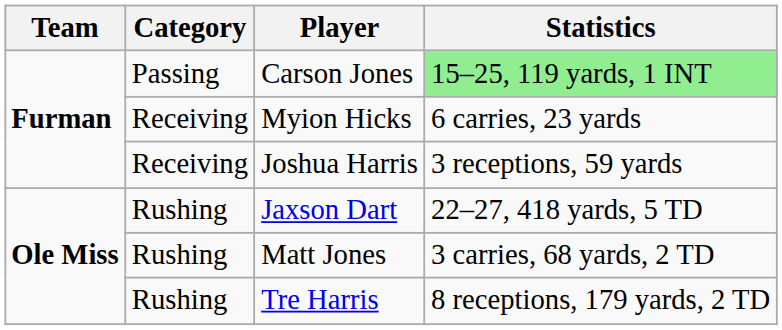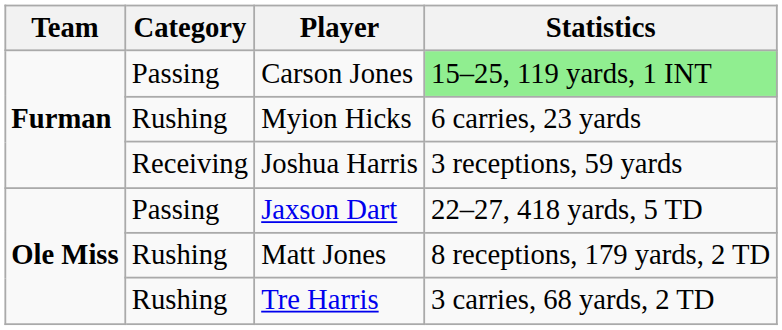(190, 118) Receiving -> (180, 118) Rushing
(180, 209) Rushing -> (176, 209) Passing
(573, 254) 3 carries, 68 yards, 2 TD -> (601, 254) 8 receptions, 179 yards, 2 TD
(601, 300) 8 receptions, 179 yards, 2 TD -> (573, 300) 3 carries, 68 yards, 2 TD
